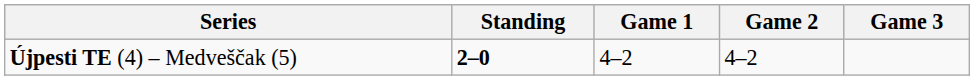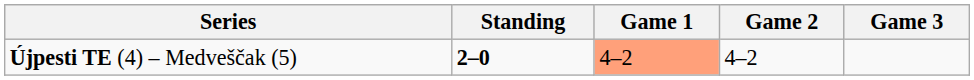(616, 57) no background -> (616, 57) lightsalmon background
